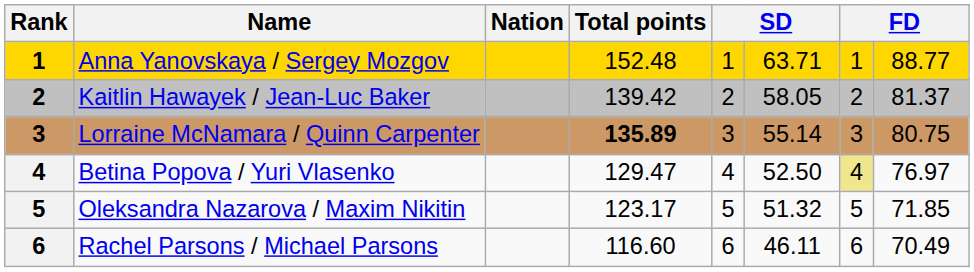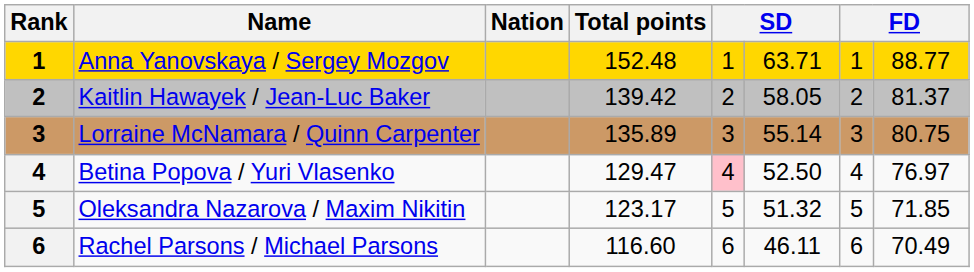(640, 135) bold -> (640, 135) normal
(728, 172) no background -> (728, 172) pink background
(857, 172) khaki background -> (857, 172) no background
